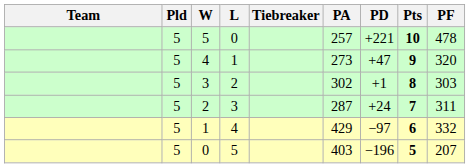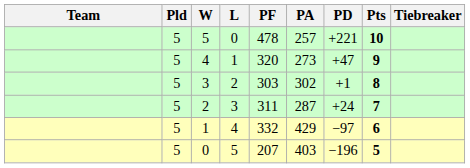columns swapped: (446, 15) <-> (286, 15)
